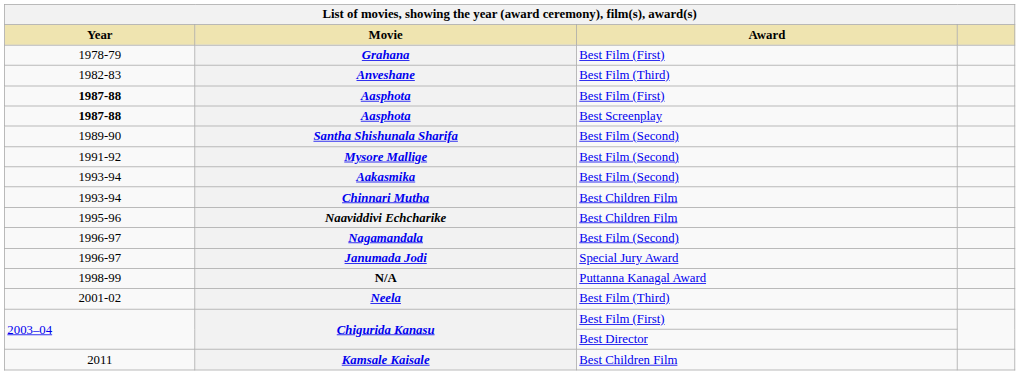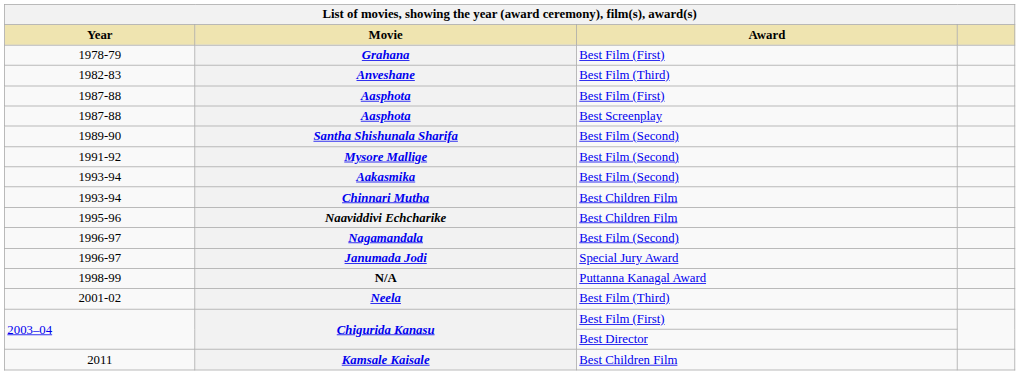(100, 95) bold -> (100, 95) normal
(100, 116) bold -> (100, 116) normal
